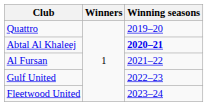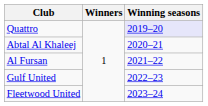(145, 28) no background -> (145, 28) lavender background
(145, 45) bold -> (145, 45) normal
